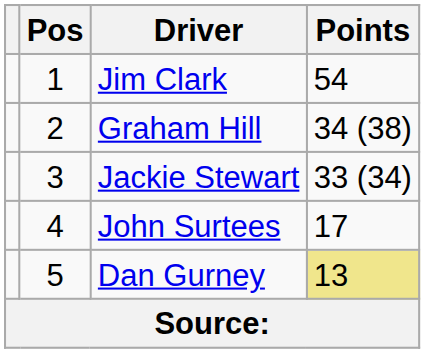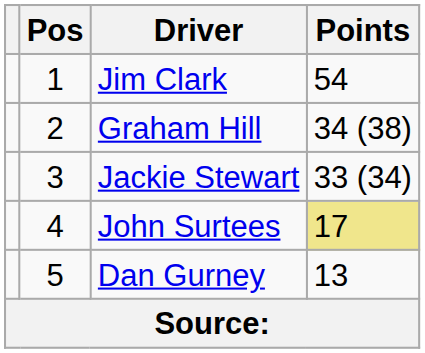(331, 226) no background -> (331, 226) khaki background
(331, 275) khaki background -> (331, 275) no background
